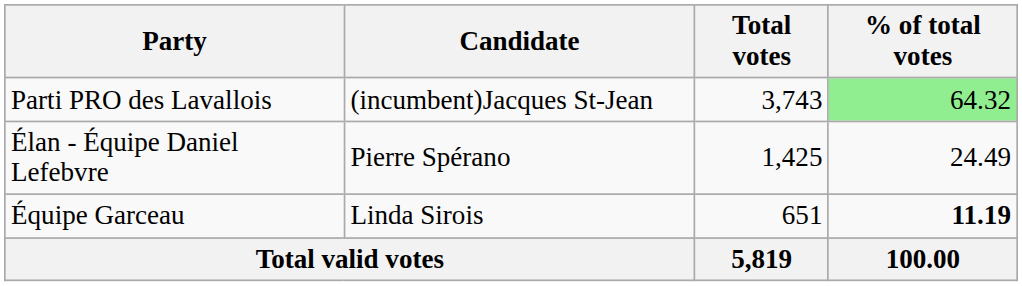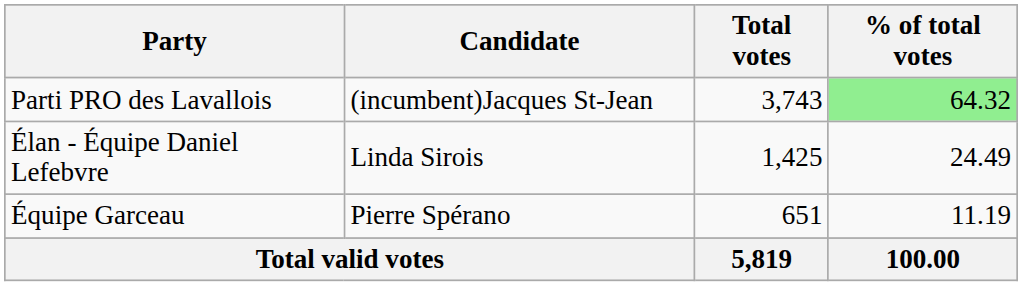(430, 157) Pierre Spérano -> (417, 157) Linda Sirois
(417, 215) Linda Sirois -> (430, 215) Pierre Spérano
(981, 215) bold -> (981, 215) normal
